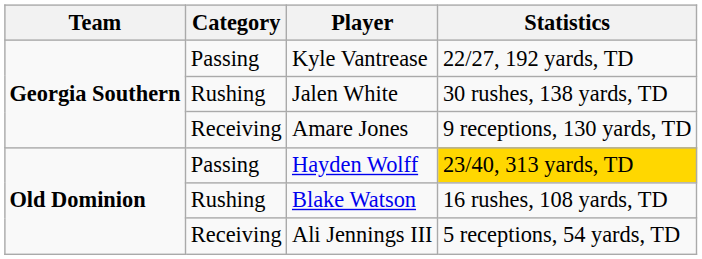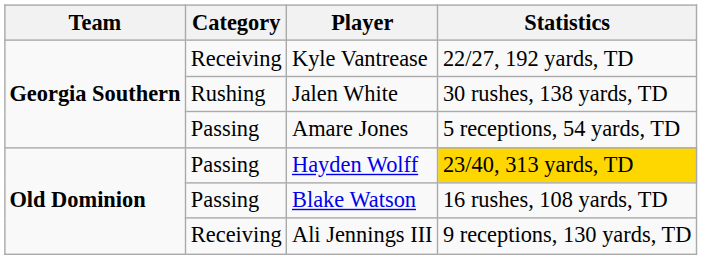(225, 58) Passing -> (236, 58) Receiving
(236, 129) Receiving -> (225, 129) Passing
(567, 129) 9 receptions, 130 yards, TD -> (562, 129) 5 receptions, 54 yards, TD
(228, 200) Rushing -> (225, 200) Passing
(562, 235) 5 receptions, 54 yards, TD -> (567, 235) 9 receptions, 130 yards, TD
